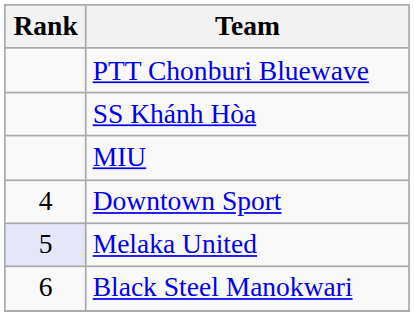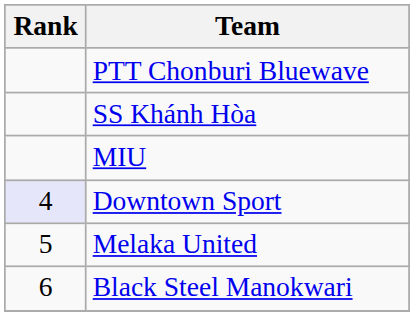(46, 200) no background -> (46, 200) lavender background
(46, 244) lavender background -> (46, 244) no background
